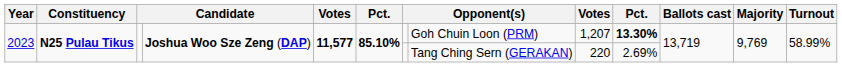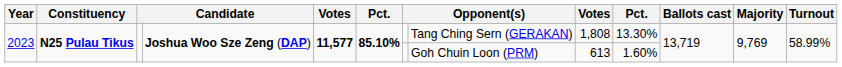(475, 33) Goh Chuin Loon (PRM) -> (492, 33) Tang Ching Sern (GERAKAN)
(595, 33) 1,207 -> (595, 33) 1,808
(637, 33) bold -> (637, 33) normal
(492, 53) Tang Ching Sern (GERAKAN) -> (475, 53) Goh Chuin Loon (PRM)
(600, 53) 220 -> (600, 53) 613
(640, 53) 2.69% -> (640, 53) 1.60%
